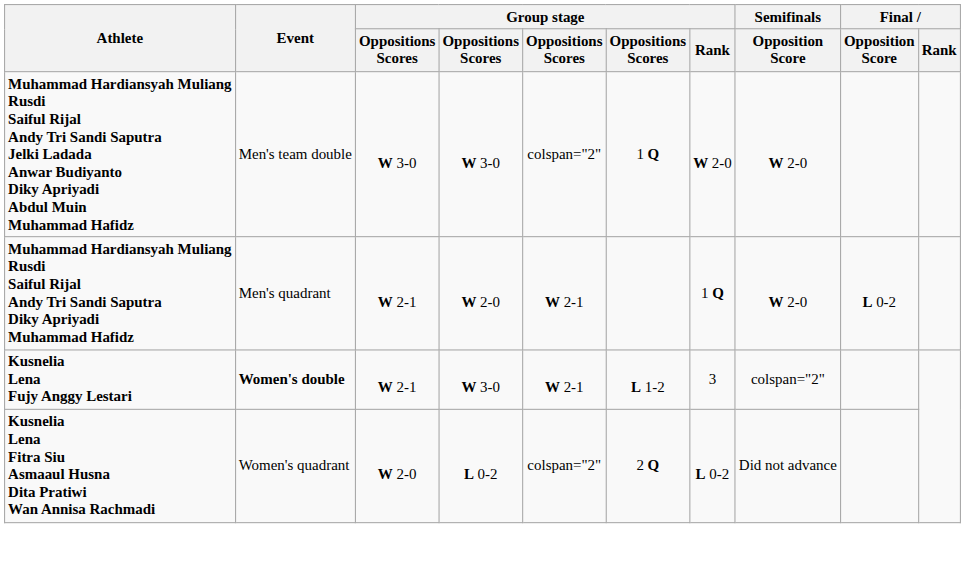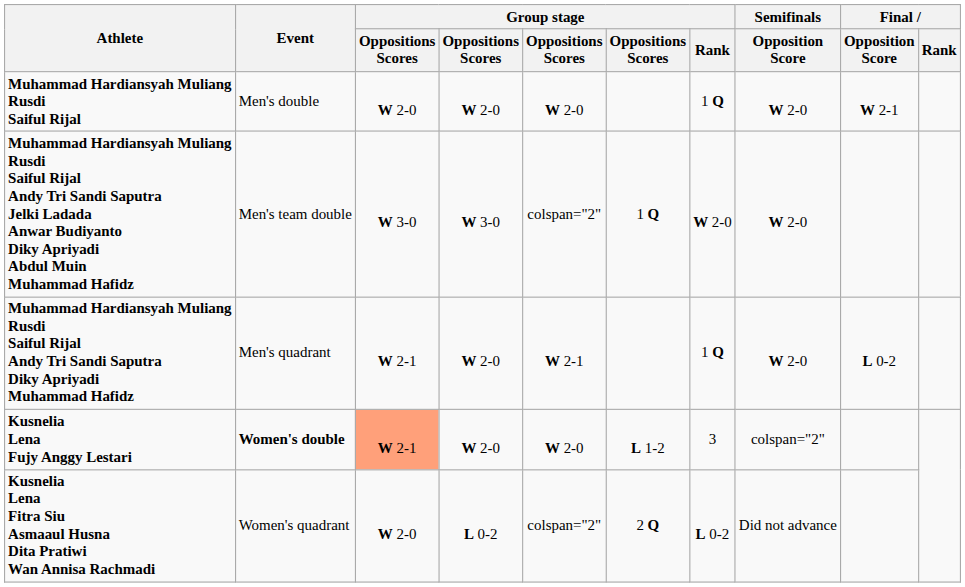+ row: (120, 100)
(397, 387) no background -> (397, 447) lightsalmon background
(481, 387) W 3-0 -> (481, 447) W 2-0
(564, 387) W 2-1 -> (564, 447) W 2-0
